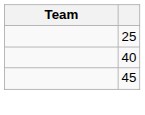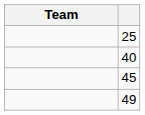+ row: (129, 99)
